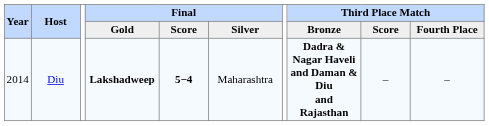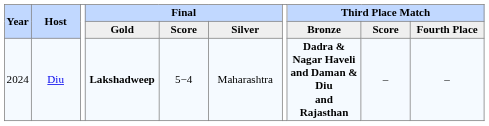(18, 79) 2014 -> (18, 79) 2024
(184, 79) bold -> (184, 79) normal
